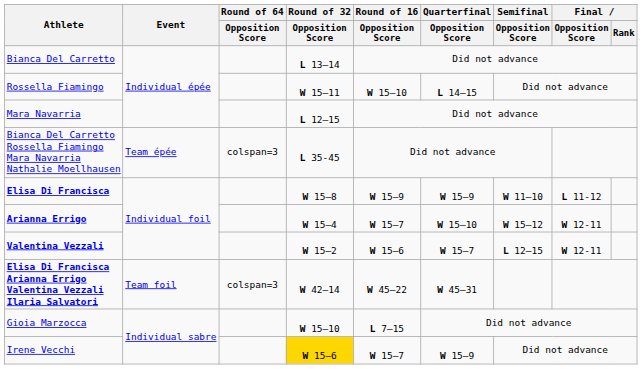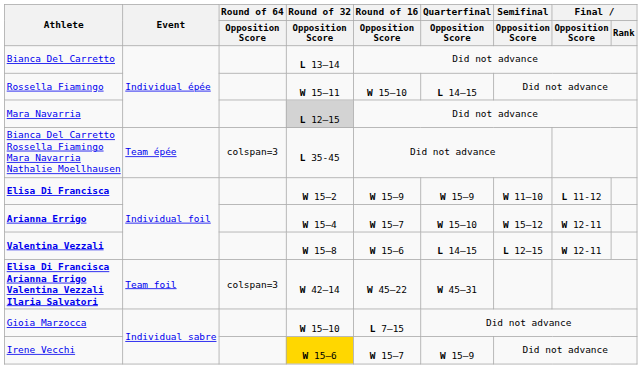(320, 119) no background -> (320, 119) lightgrey background
(320, 197) W 15–8 -> (320, 197) W 15–2
(320, 251) W 15–2 -> (320, 251) W 15–8
(457, 251) W 15–7 -> (457, 251) L 14–15
